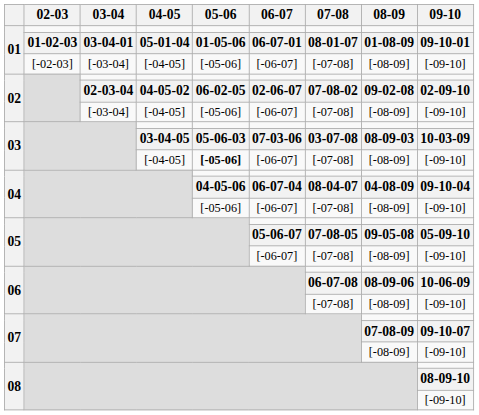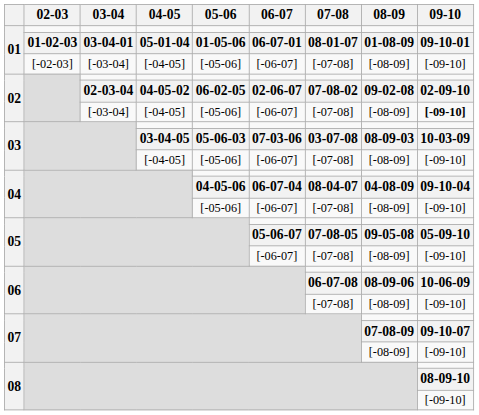(445, 112) normal -> (445, 112) bold
(221, 160) bold -> (221, 160) normal
